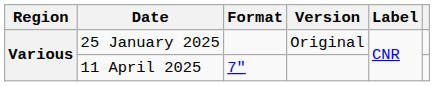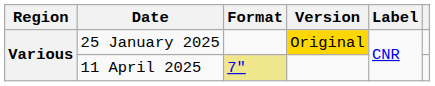(327, 42) no background -> (327, 42) gold background
(237, 68) no background -> (237, 68) khaki background
